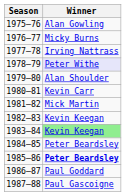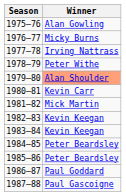(72, 64) lavender background -> (72, 64) no background
(77, 78) no background -> (77, 78) lightsalmon background
(74, 131) lightgreen background -> (74, 131) no background
(82, 158) bold -> (82, 158) normal
